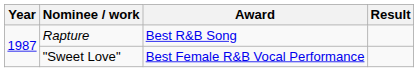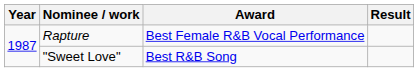(191, 35) Best R&B Song -> (255, 35) Best Female R&B Vocal Performance
(255, 56) Best Female R&B Vocal Performance -> (191, 56) Best R&B Song
